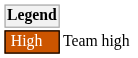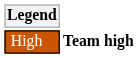(96, 41) normal -> (98, 41) bold
